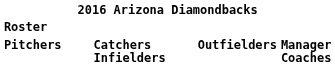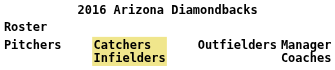(130, 51) no background -> (130, 51) khaki background
